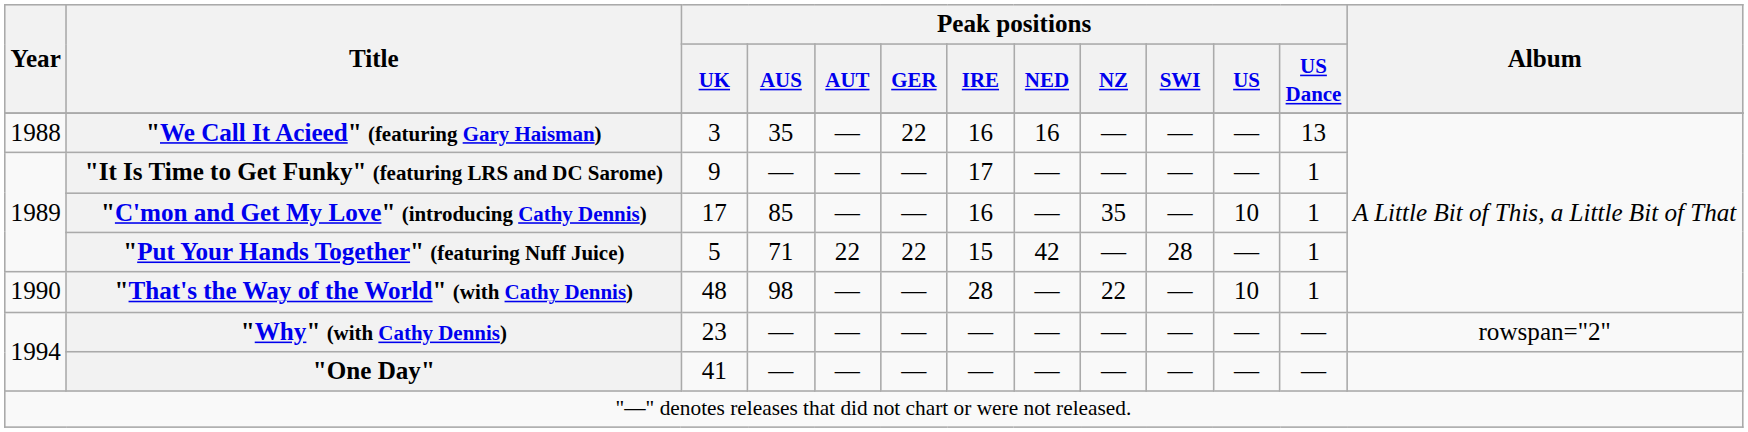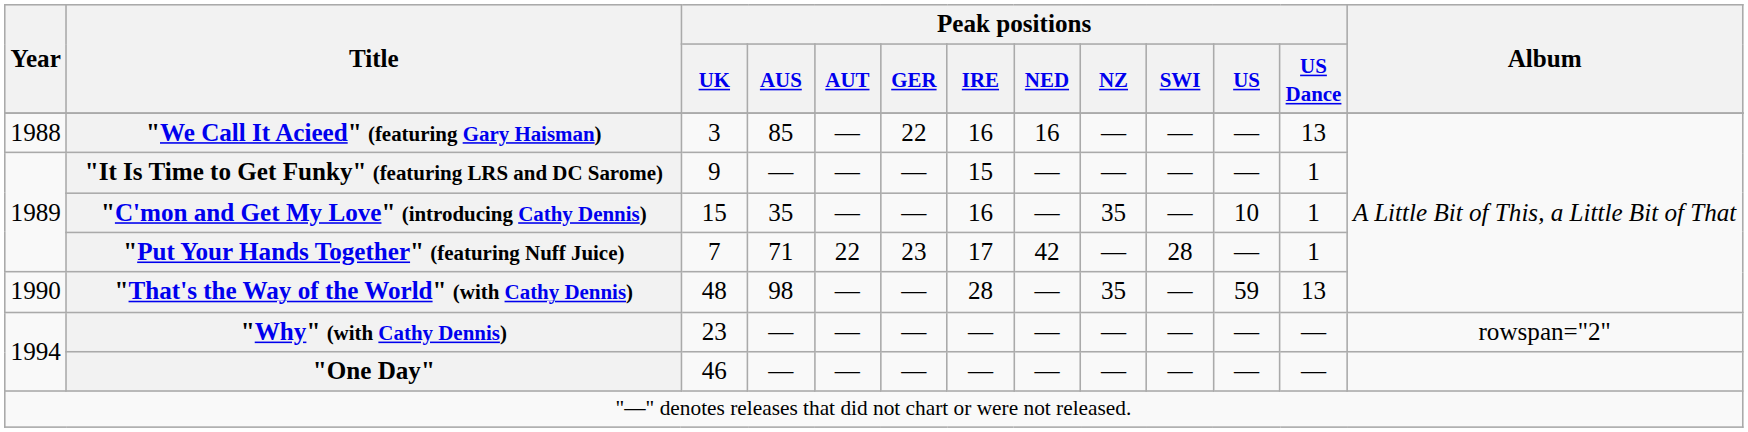(781, 132) 35 -> (781, 132) 85
(980, 172) 17 -> (980, 172) 15
(714, 212) 17 -> (714, 212) 15
(781, 212) 85 -> (781, 212) 35
(714, 251) 5 -> (714, 251) 7
(914, 251) 22 -> (914, 251) 23
(980, 251) 15 -> (980, 251) 17
(1113, 291) 22 -> (1113, 291) 35
(1247, 291) 10 -> (1247, 291) 59
(1314, 291) 1 -> (1314, 291) 13
(714, 371) 41 -> (714, 371) 46
